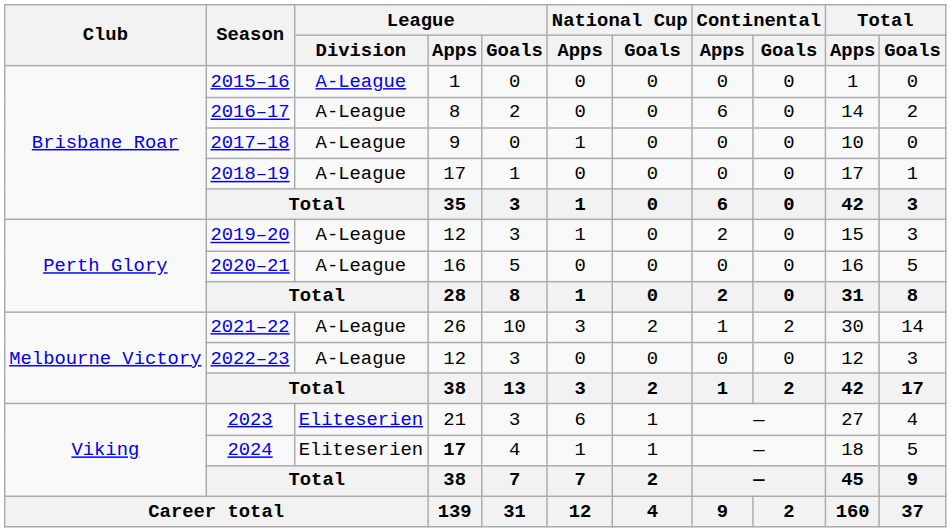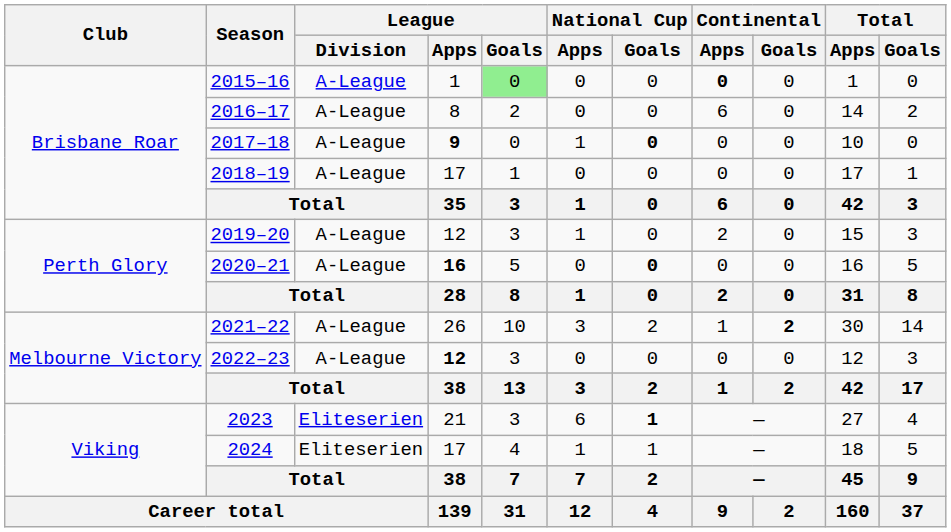(515, 82) no background -> (515, 82) lightgreen background
(722, 82) normal -> (722, 82) bold
(455, 143) normal -> (455, 143) bold
(652, 143) normal -> (652, 143) bold
(455, 266) normal -> (455, 266) bold
(652, 266) normal -> (652, 266) bold
(789, 327) normal -> (789, 327) bold
(455, 358) normal -> (455, 358) bold
(652, 419) normal -> (652, 419) bold
(455, 450) bold -> (455, 450) normal
